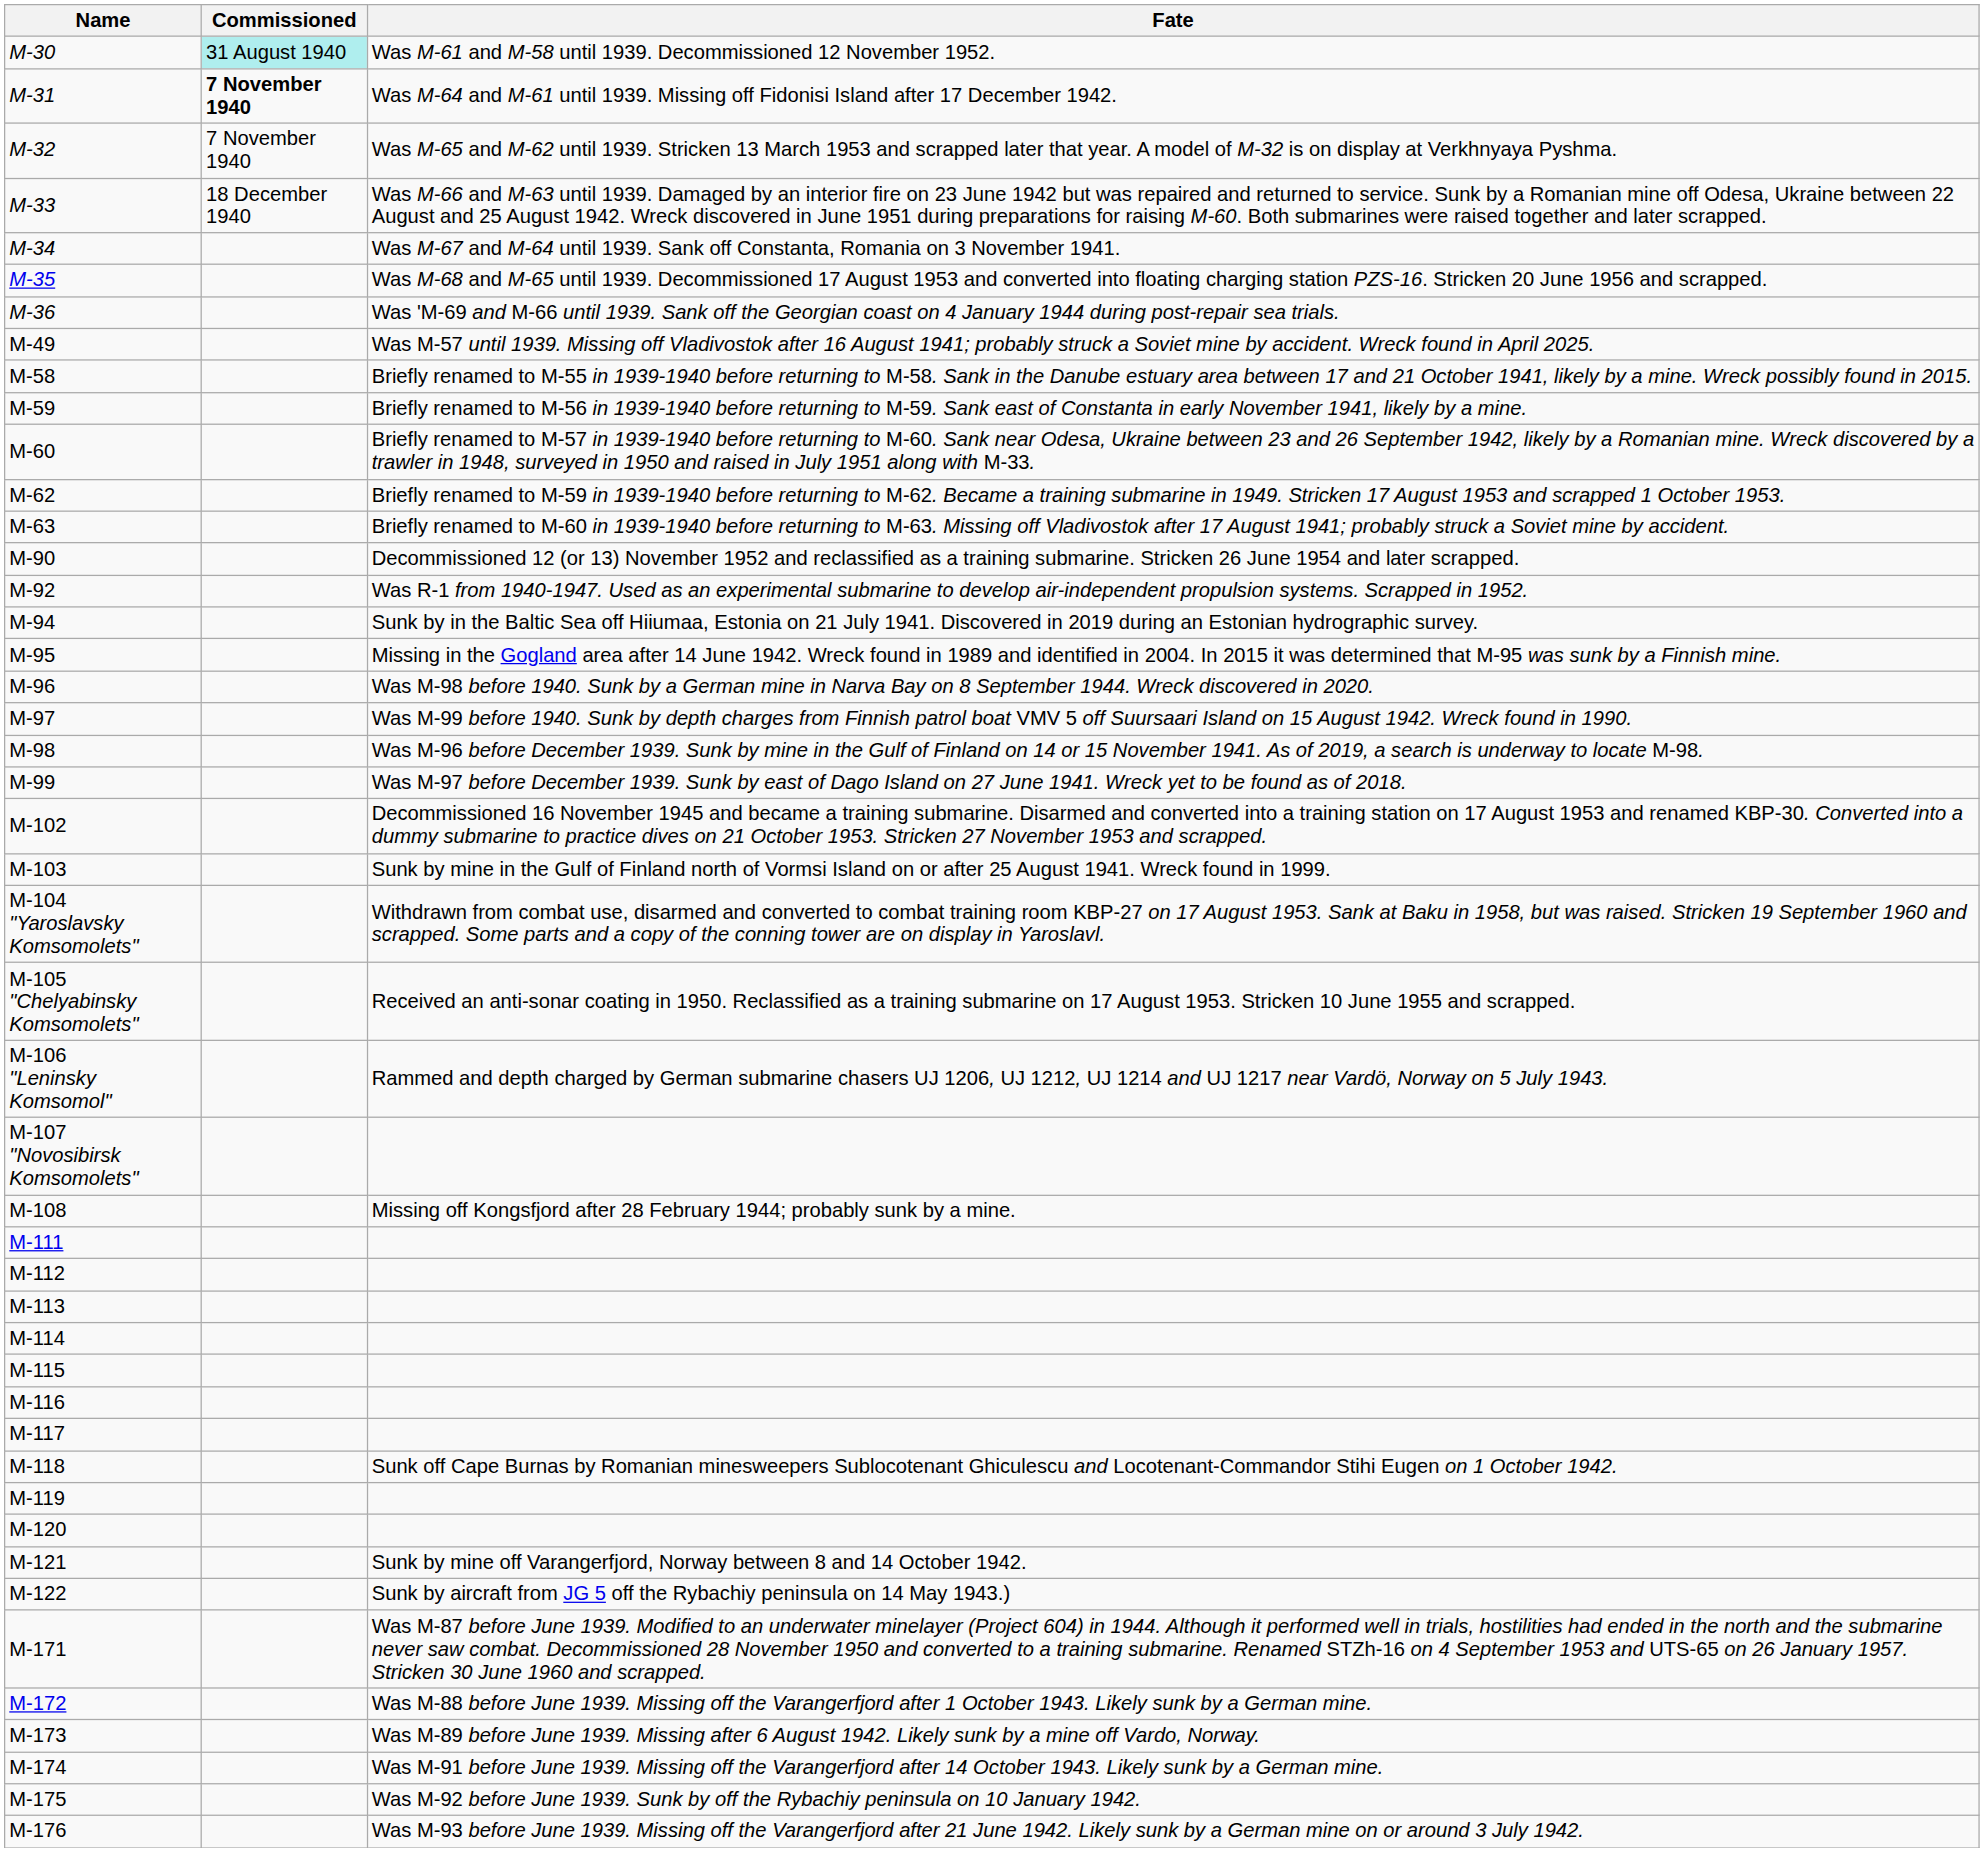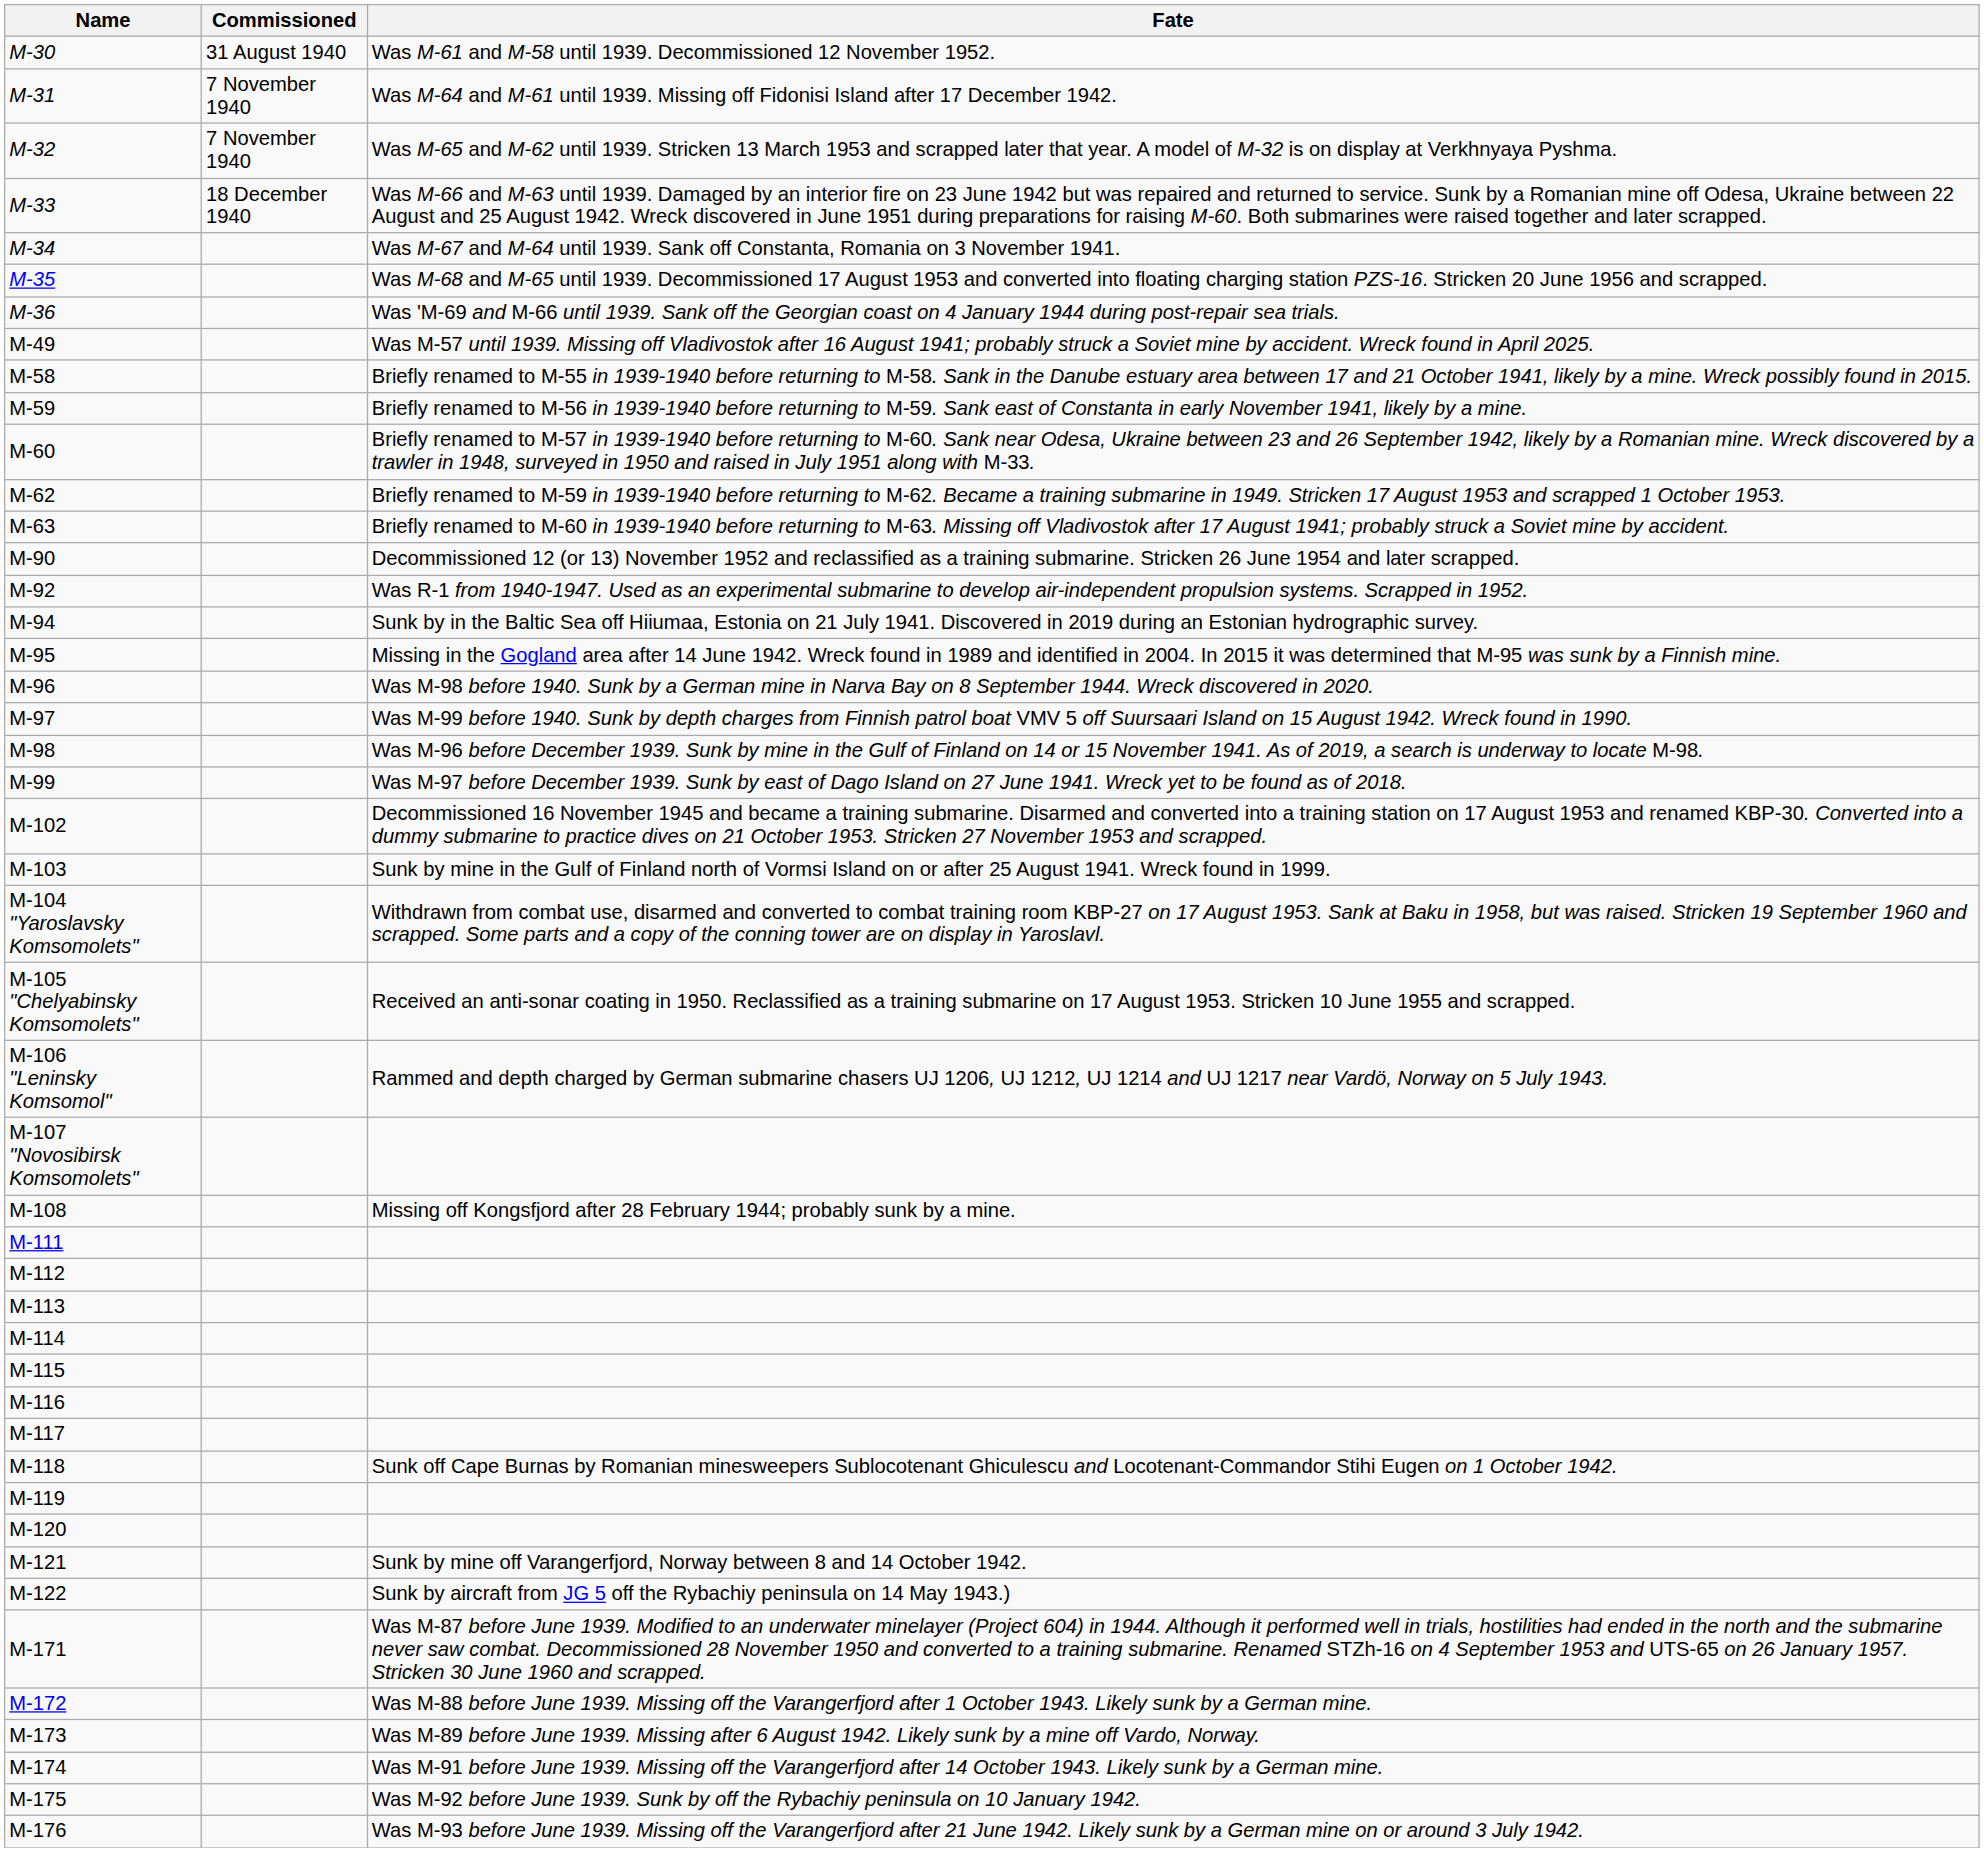(276, 52) paleturquoise background -> (276, 52) no background
(264, 95) bold -> (261, 95) normal
